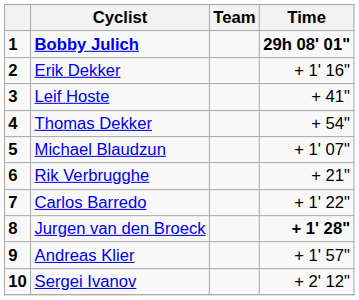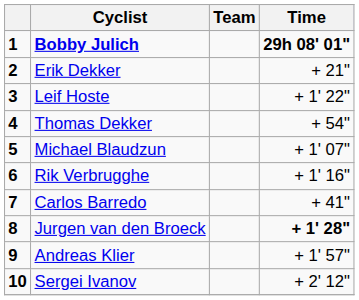(322, 70) + 1' 16" -> (331, 70) + 21"
(331, 96) + 41" -> (322, 96) + 1' 22"
(331, 176) + 21" -> (322, 176) + 1' 16"
(322, 202) + 1' 22" -> (331, 202) + 41"
